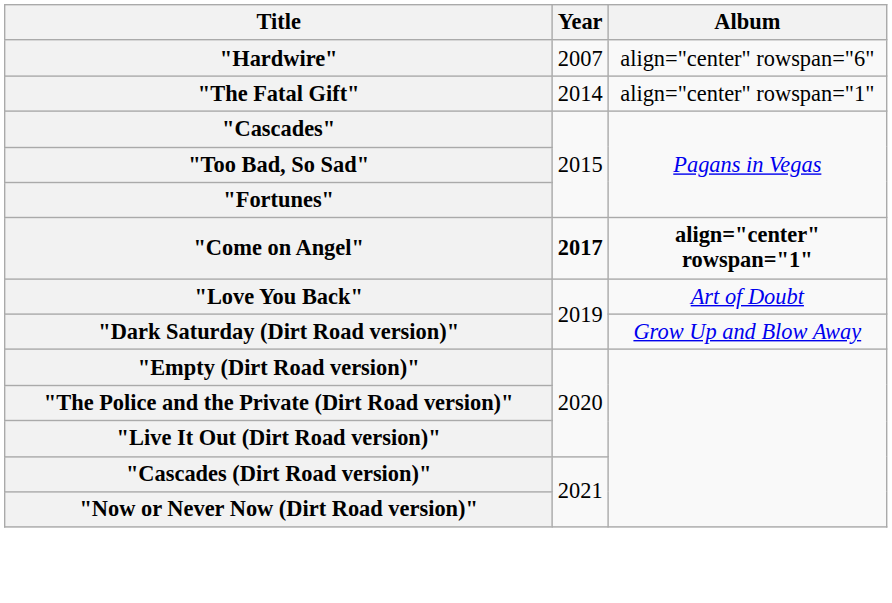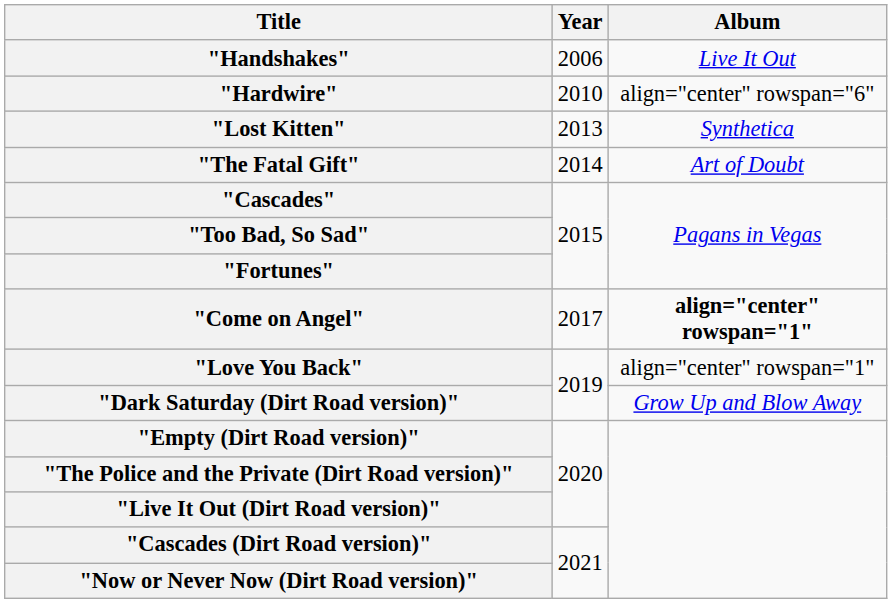+ row: (279, 57)
(580, 57) 2007 -> (580, 93) 2010
+ row: (279, 128)
(747, 93) align="center" rowspan="1" -> (747, 164) Art of Doubt
(580, 248) bold -> (580, 319) normal
(747, 296) Art of Doubt -> (747, 367) align="center" rowspan="1"
